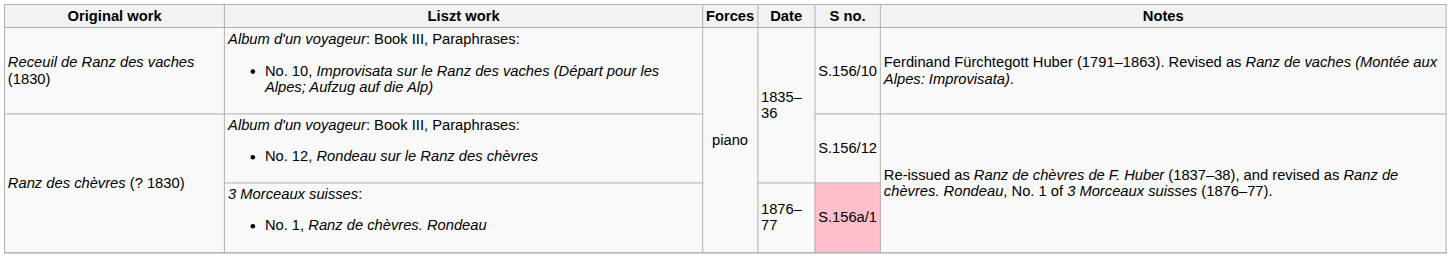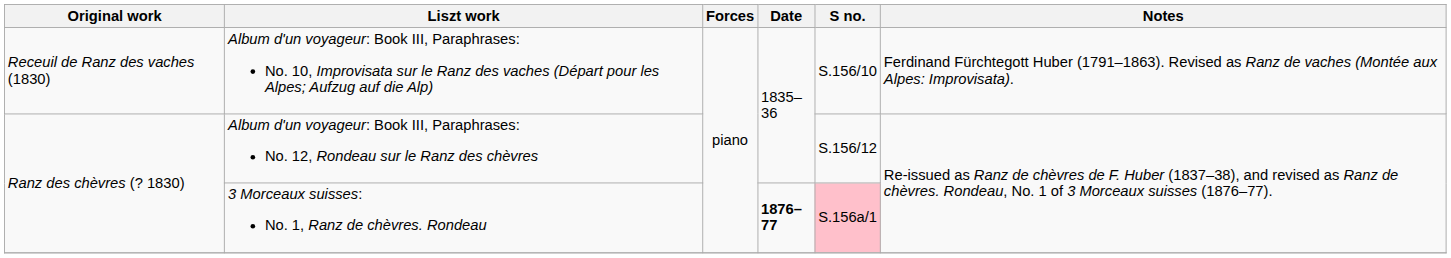(781, 217) normal -> (781, 217) bold
